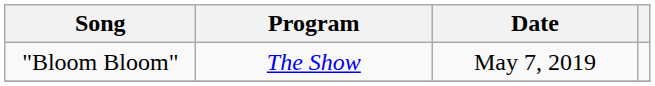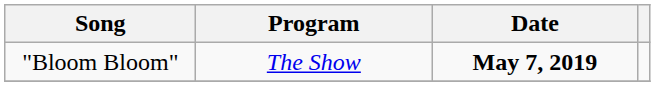(535, 61) normal -> (535, 61) bold
